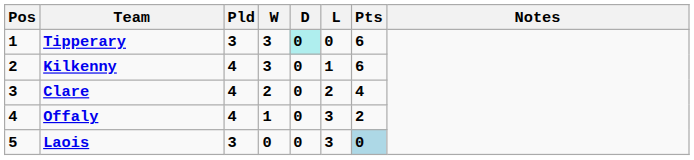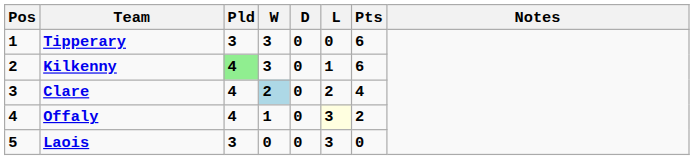(298, 42) paleturquoise background -> (298, 42) no background
(232, 67) no background -> (232, 67) lightgreen background
(267, 92) no background -> (267, 92) lightblue background
(329, 117) no background -> (329, 117) lightyellow background
(360, 142) lightblue background -> (360, 142) no background
